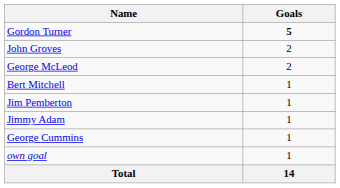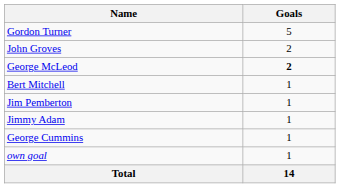(289, 31) bold -> (289, 31) normal
(289, 67) normal -> (289, 67) bold
